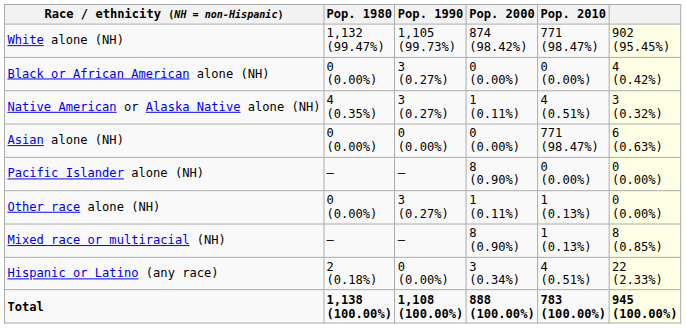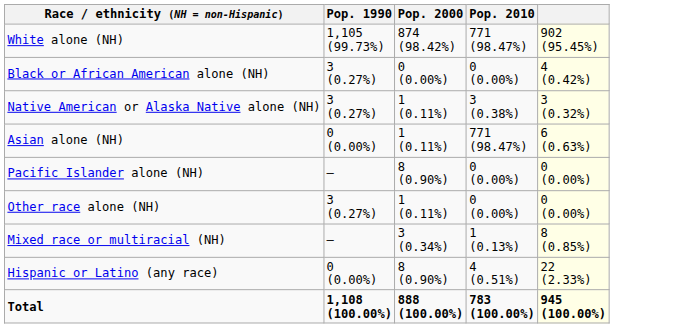- column: (359, 15)
(566, 108) 4 (0.51%) -> (495, 108) 3 (0.38%)
(495, 141) 0 (0.00%) -> (423, 141) 1 (0.11%)
(566, 207) 1 (0.13%) -> (495, 207) 0 (0.00%)
(495, 241) 8 (0.90%) -> (423, 241) 3 (0.34%)
(495, 274) 3 (0.34%) -> (423, 274) 8 (0.90%)
